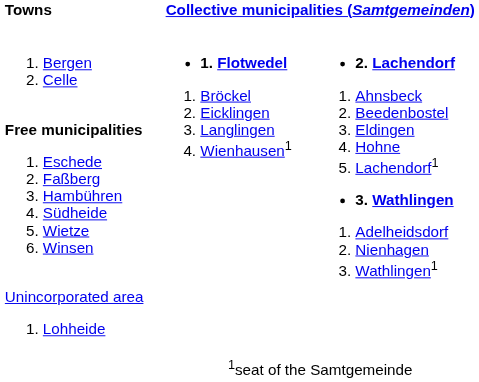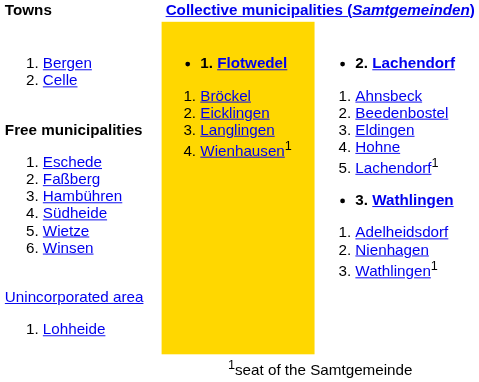(238, 107) no background -> (238, 107) gold background
